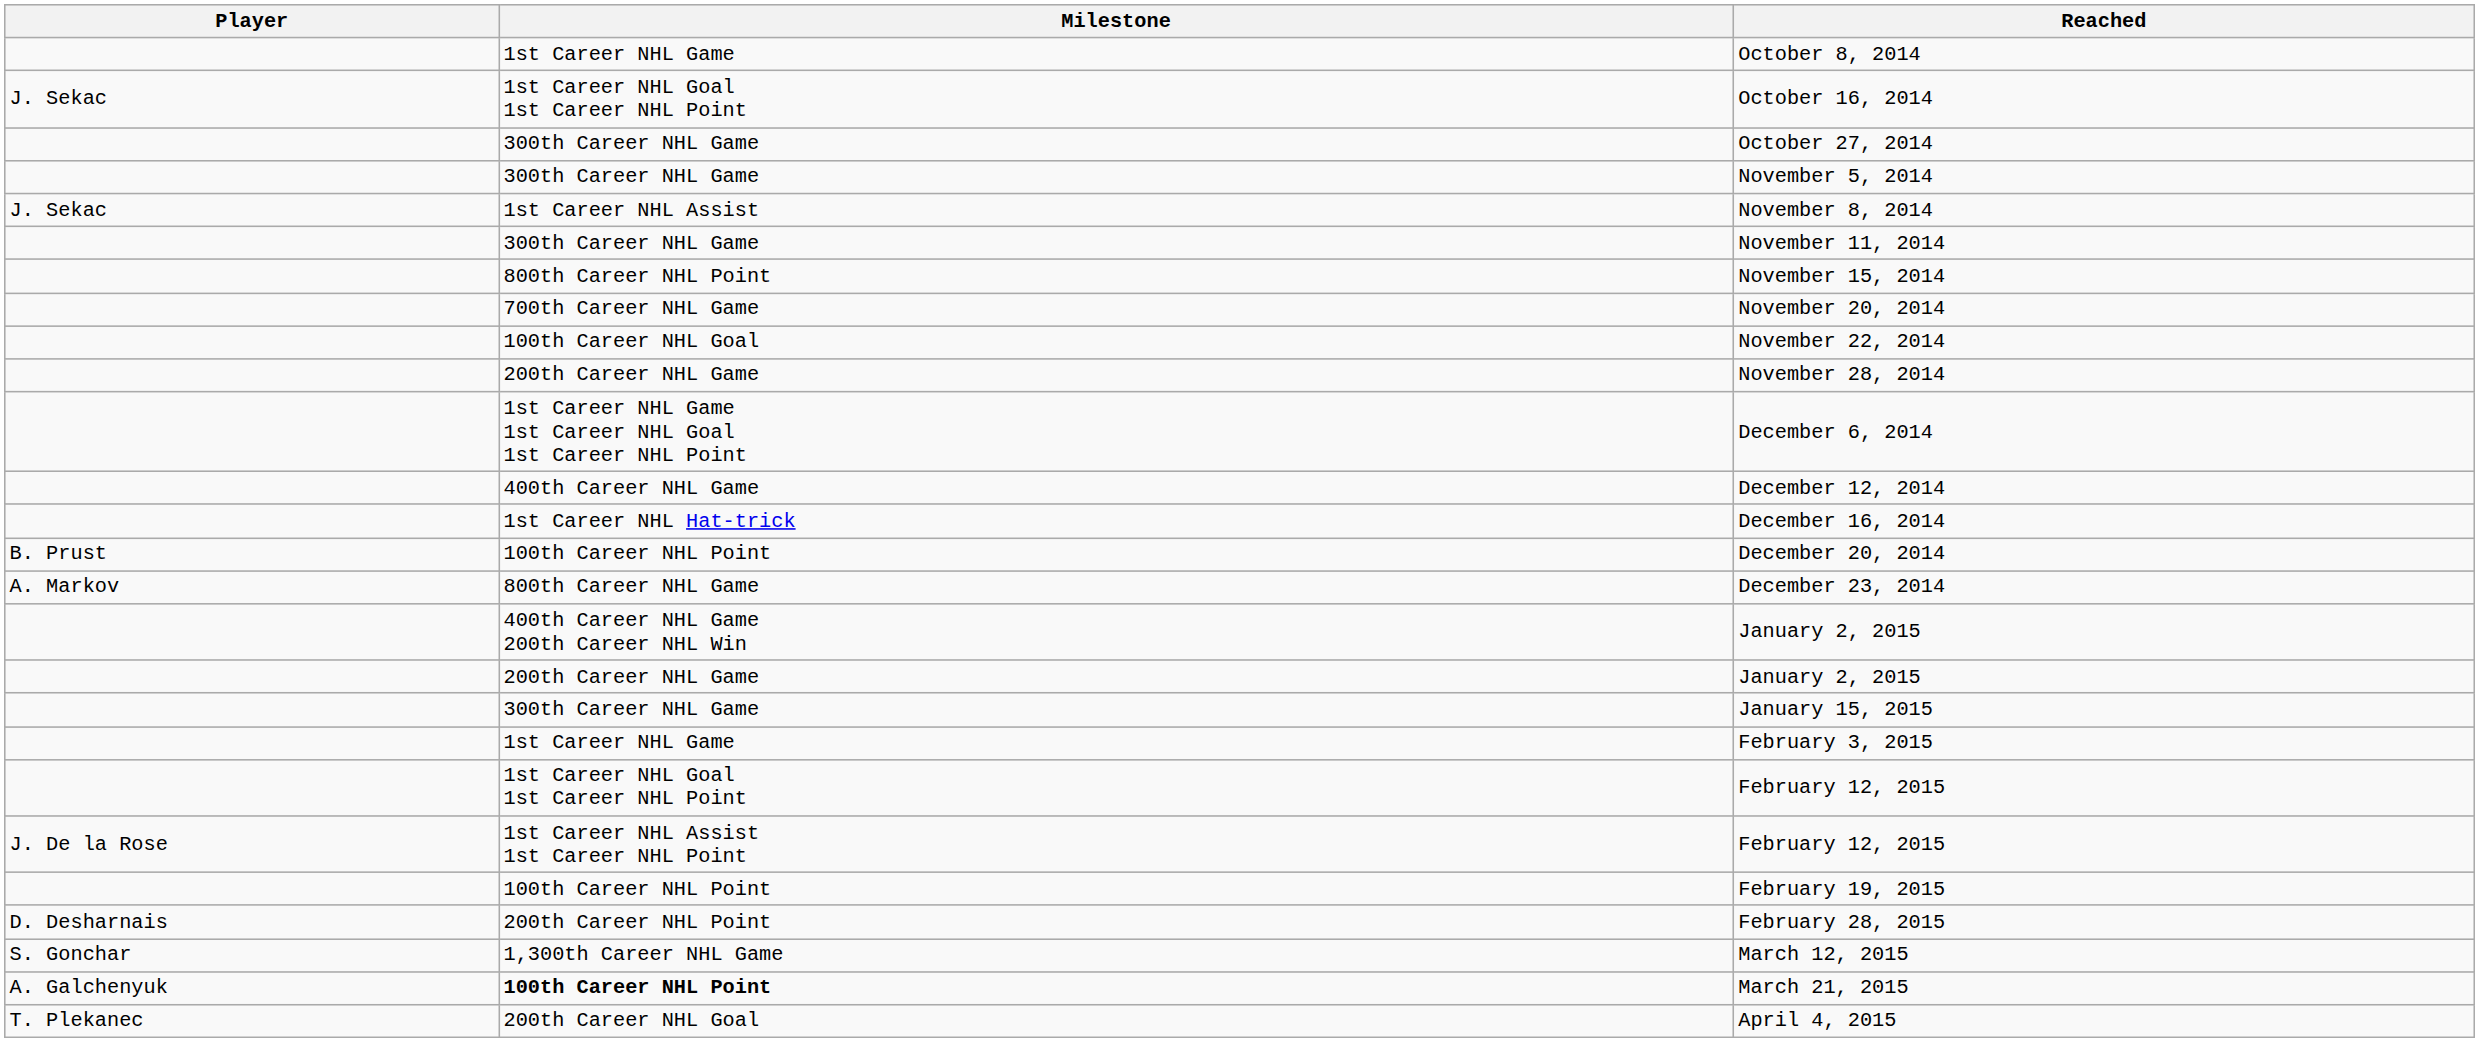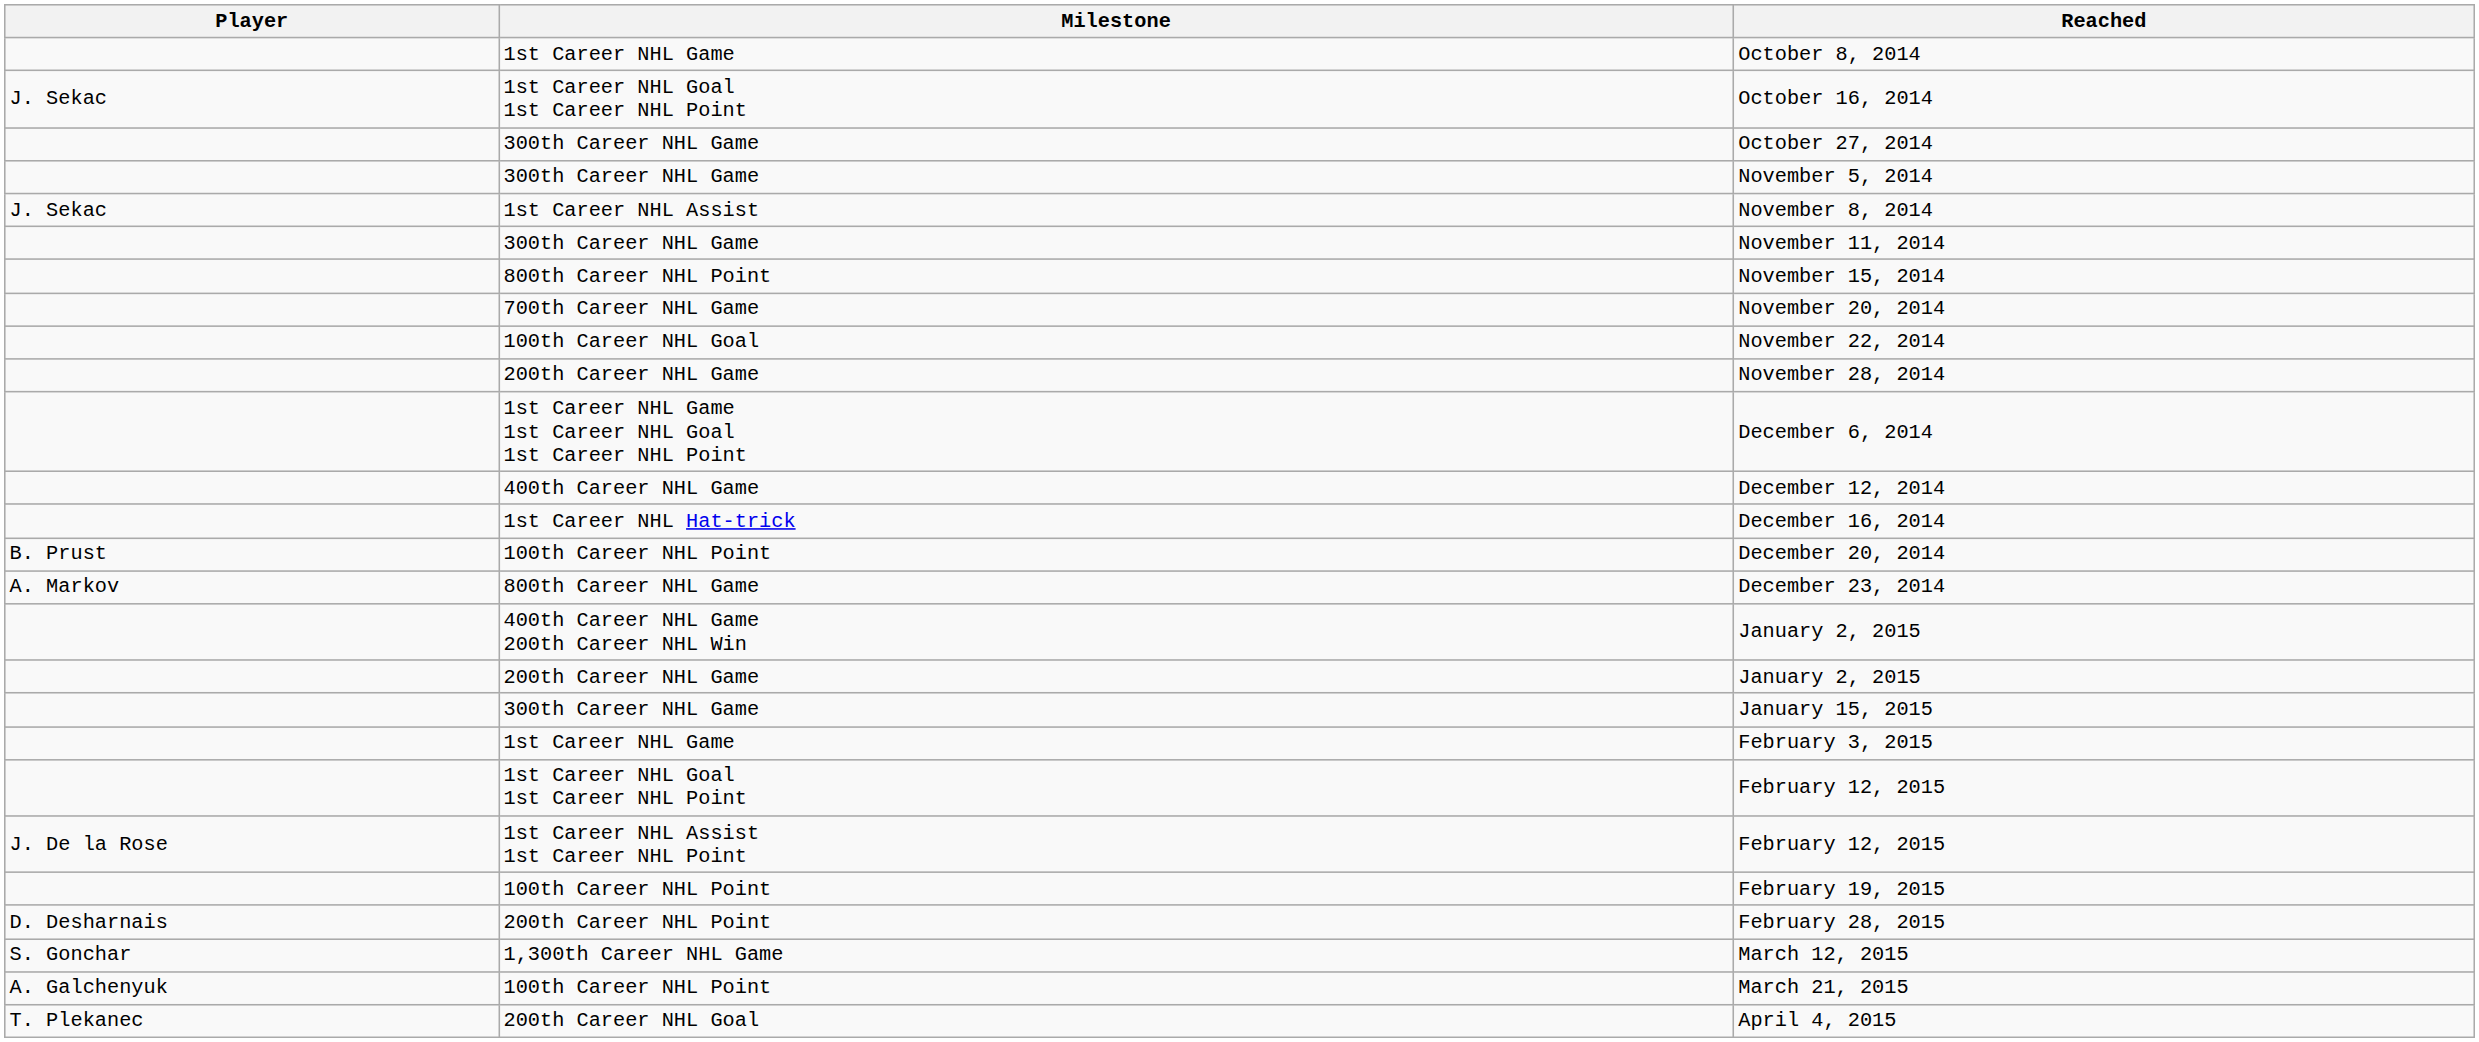(637, 988) bold -> (637, 988) normal
